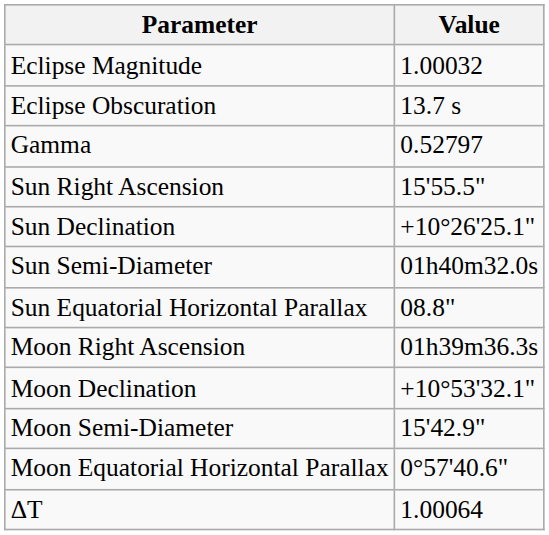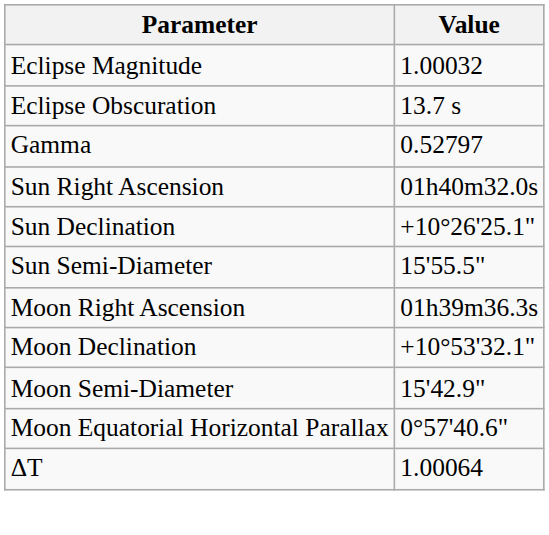(443, 186) 15'55.5" -> (469, 186) 01h40m32.0s
(469, 266) 01h40m32.0s -> (443, 266) 15'55.5"
- row: (189, 307)
